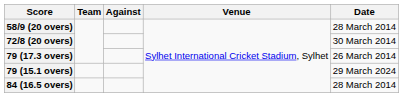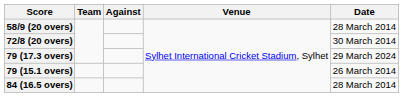(364, 56) 26 March 2014 -> (364, 56) 29 March 2024
(364, 70) 29 March 2024 -> (364, 70) 26 March 2014
